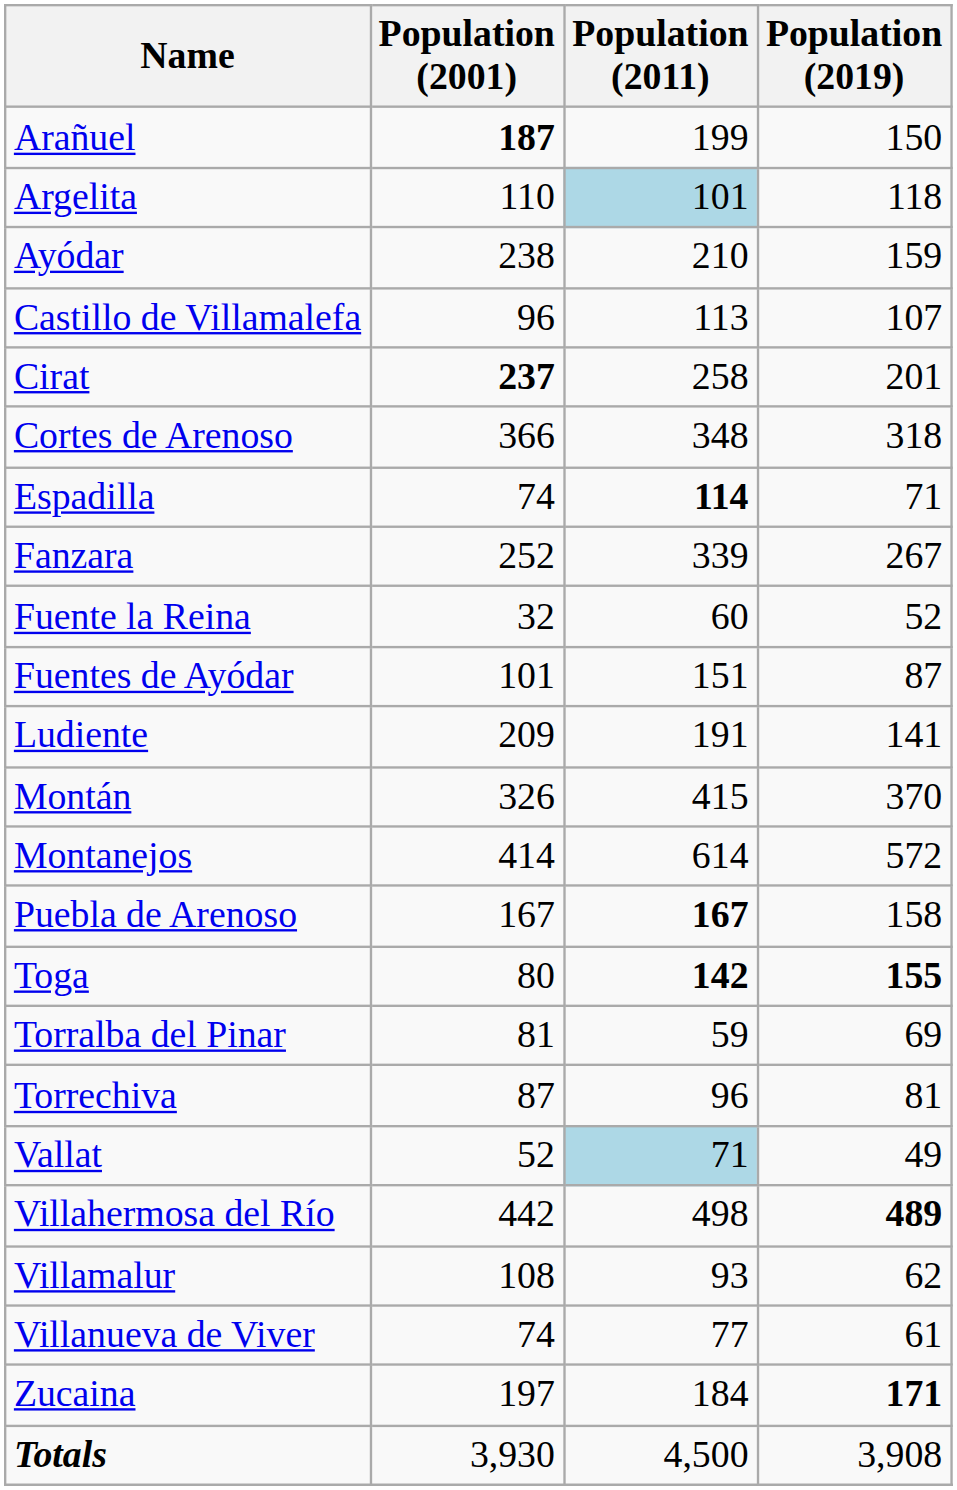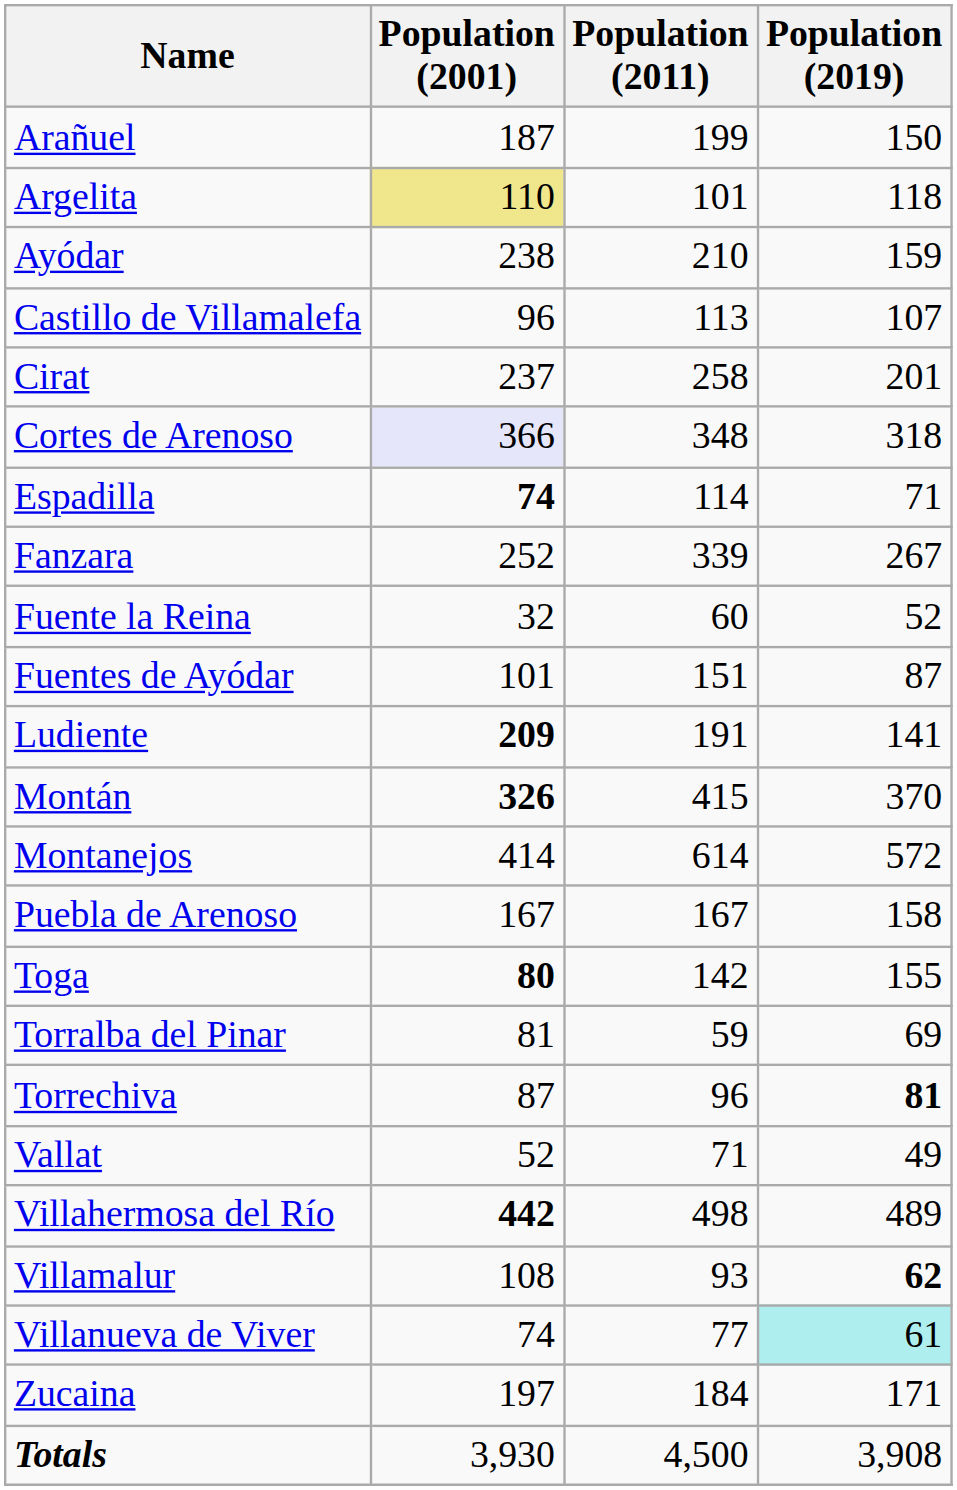(527, 136) bold -> (527, 136) normal
(527, 196) no background -> (527, 196) khaki background
(720, 196) lightblue background -> (720, 196) no background
(527, 376) bold -> (527, 376) normal
(527, 436) no background -> (527, 436) lavender background
(536, 496) normal -> (536, 496) bold
(721, 496) bold -> (721, 496) normal
(527, 735) normal -> (527, 735) bold
(527, 795) normal -> (527, 795) bold
(720, 915) bold -> (720, 915) normal
(536, 975) normal -> (536, 975) bold
(720, 975) bold -> (720, 975) normal
(914, 975) bold -> (914, 975) normal
(923, 1094) normal -> (923, 1094) bold
(730, 1154) lightblue background -> (730, 1154) no background
(527, 1214) normal -> (527, 1214) bold
(914, 1214) bold -> (914, 1214) normal
(923, 1274) normal -> (923, 1274) bold
(923, 1334) no background -> (923, 1334) paleturquoise background
(914, 1394) bold -> (914, 1394) normal
